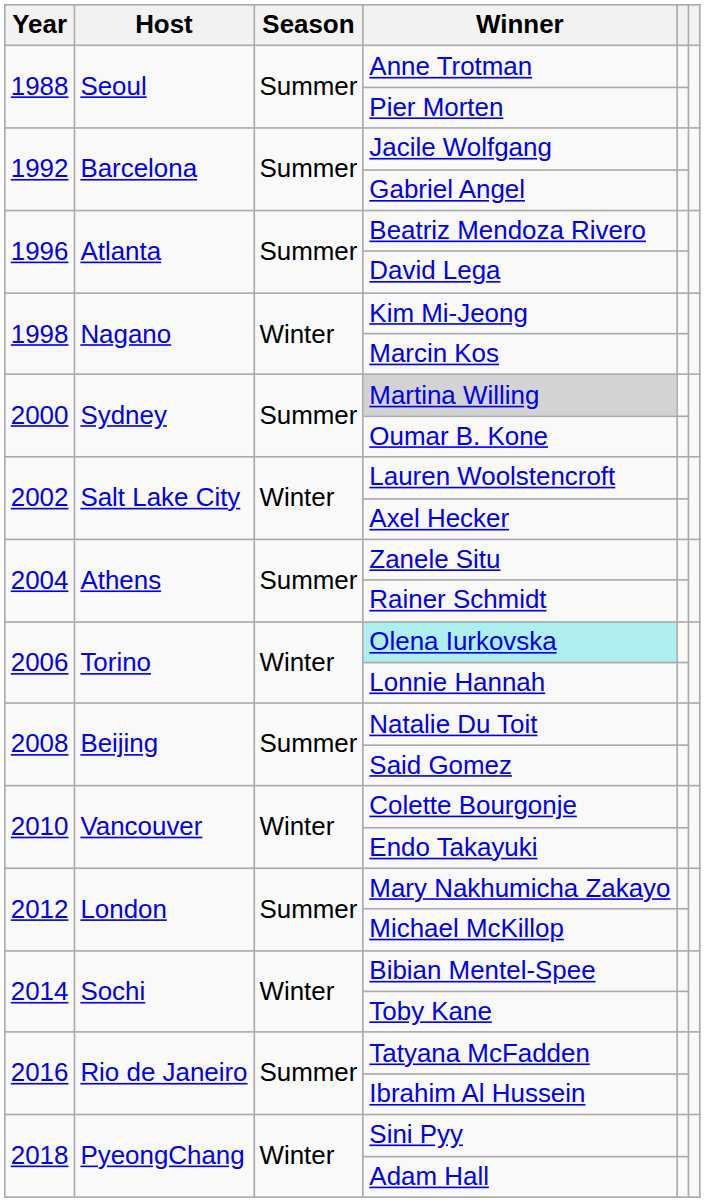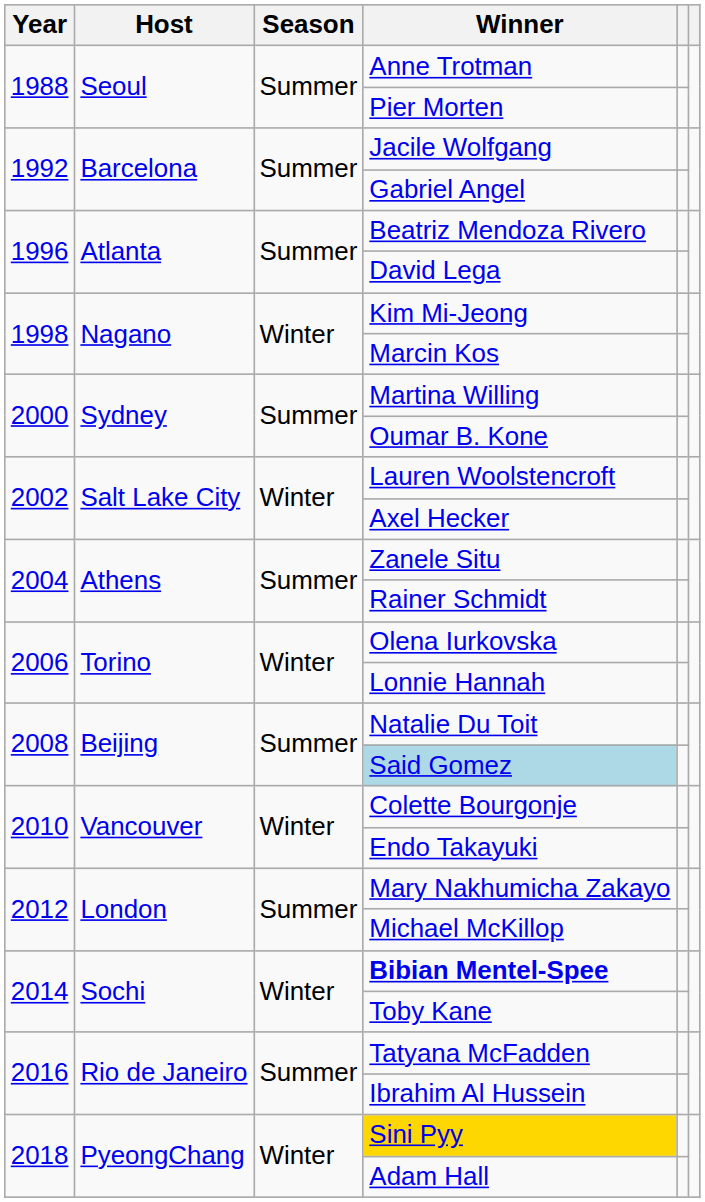(454, 395) lightgrey background -> (454, 395) no background
(463, 641) paleturquoise background -> (463, 641) no background
(441, 764) no background -> (441, 764) lightblue background
(482, 970) normal -> (489, 970) bold
(416, 1134) no background -> (416, 1134) gold background
